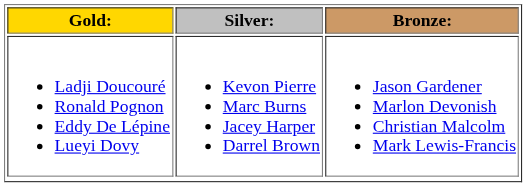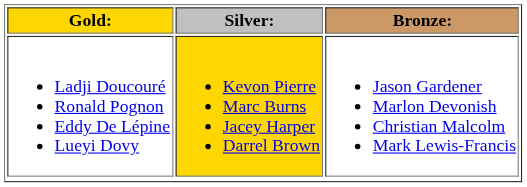(249, 116) no background -> (249, 116) gold background
